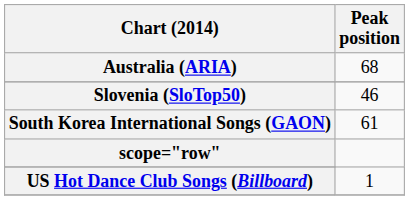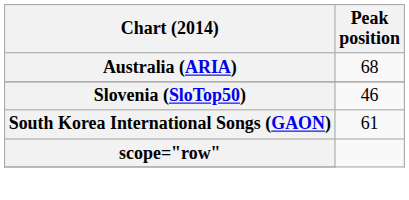- row: (170, 180)
